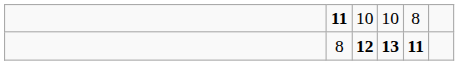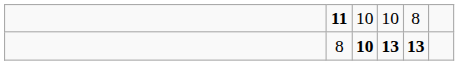(365, 45) 12 -> (365, 45) 10
(416, 45) 11 -> (416, 45) 13
